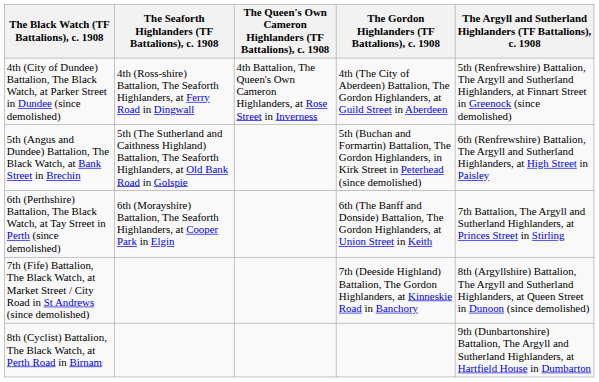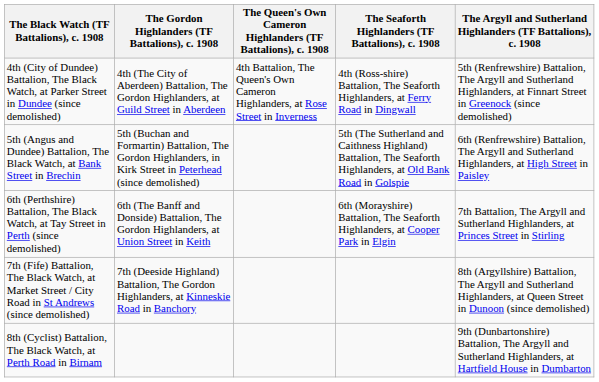columns swapped: (174, 31) <-> (396, 31)
